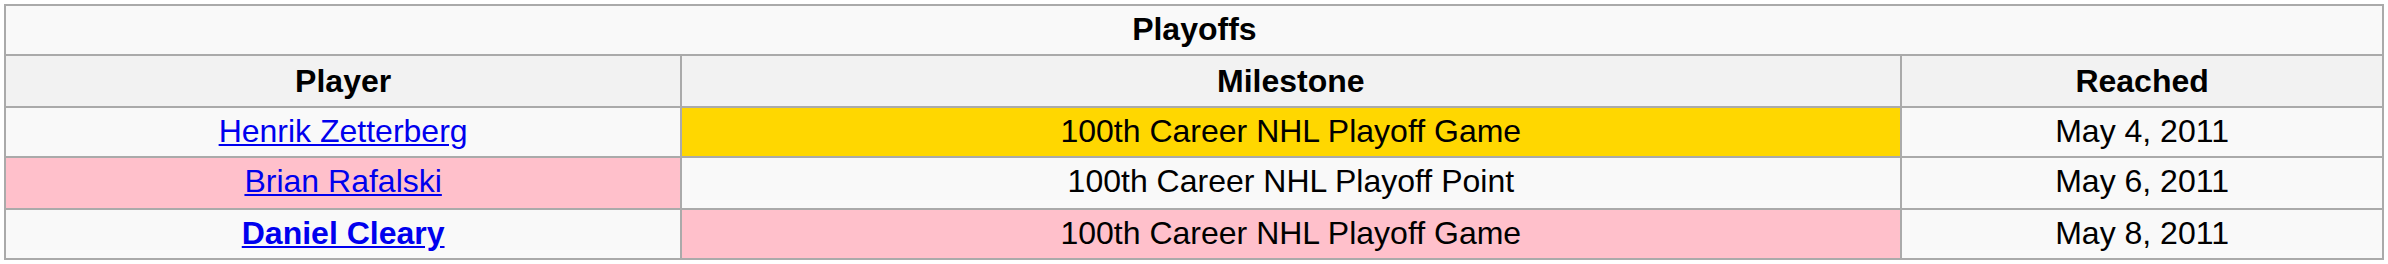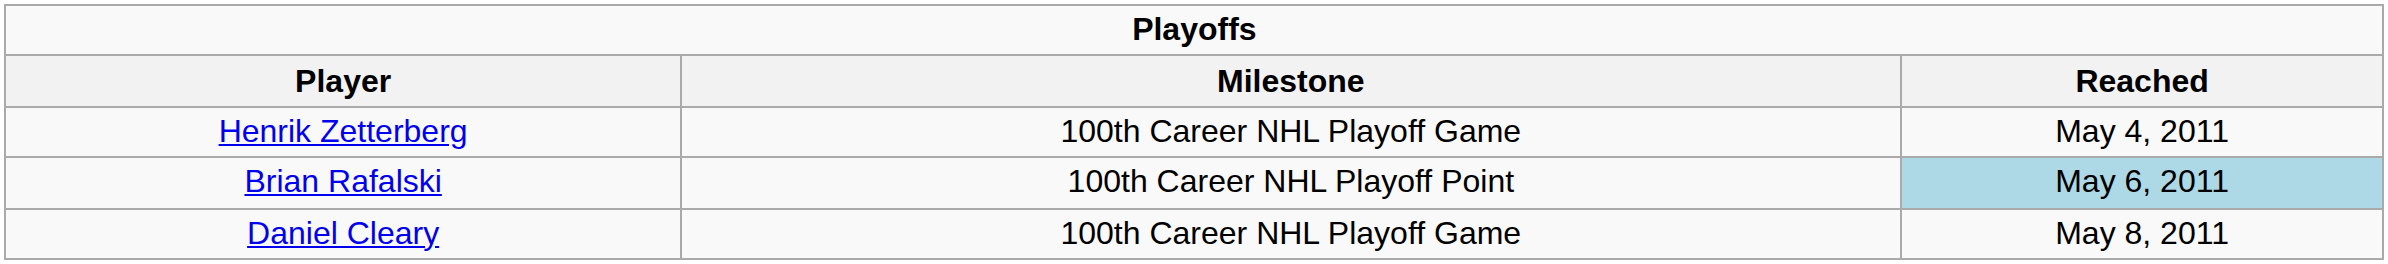(1291, 131) gold background -> (1291, 131) no background
(343, 182) pink background -> (343, 182) no background
(2142, 182) no background -> (2142, 182) lightblue background
(343, 232) bold -> (343, 232) normal
(1291, 232) pink background -> (1291, 232) no background
